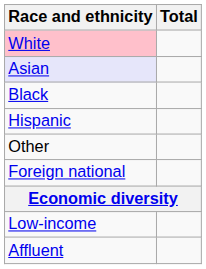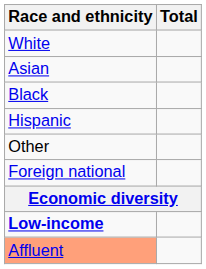(29, 43) pink background -> (29, 43) no background
(29, 69) lavender background -> (29, 69) no background
(52, 224) normal -> (56, 224) bold
(36, 250) no background -> (36, 250) lightsalmon background
